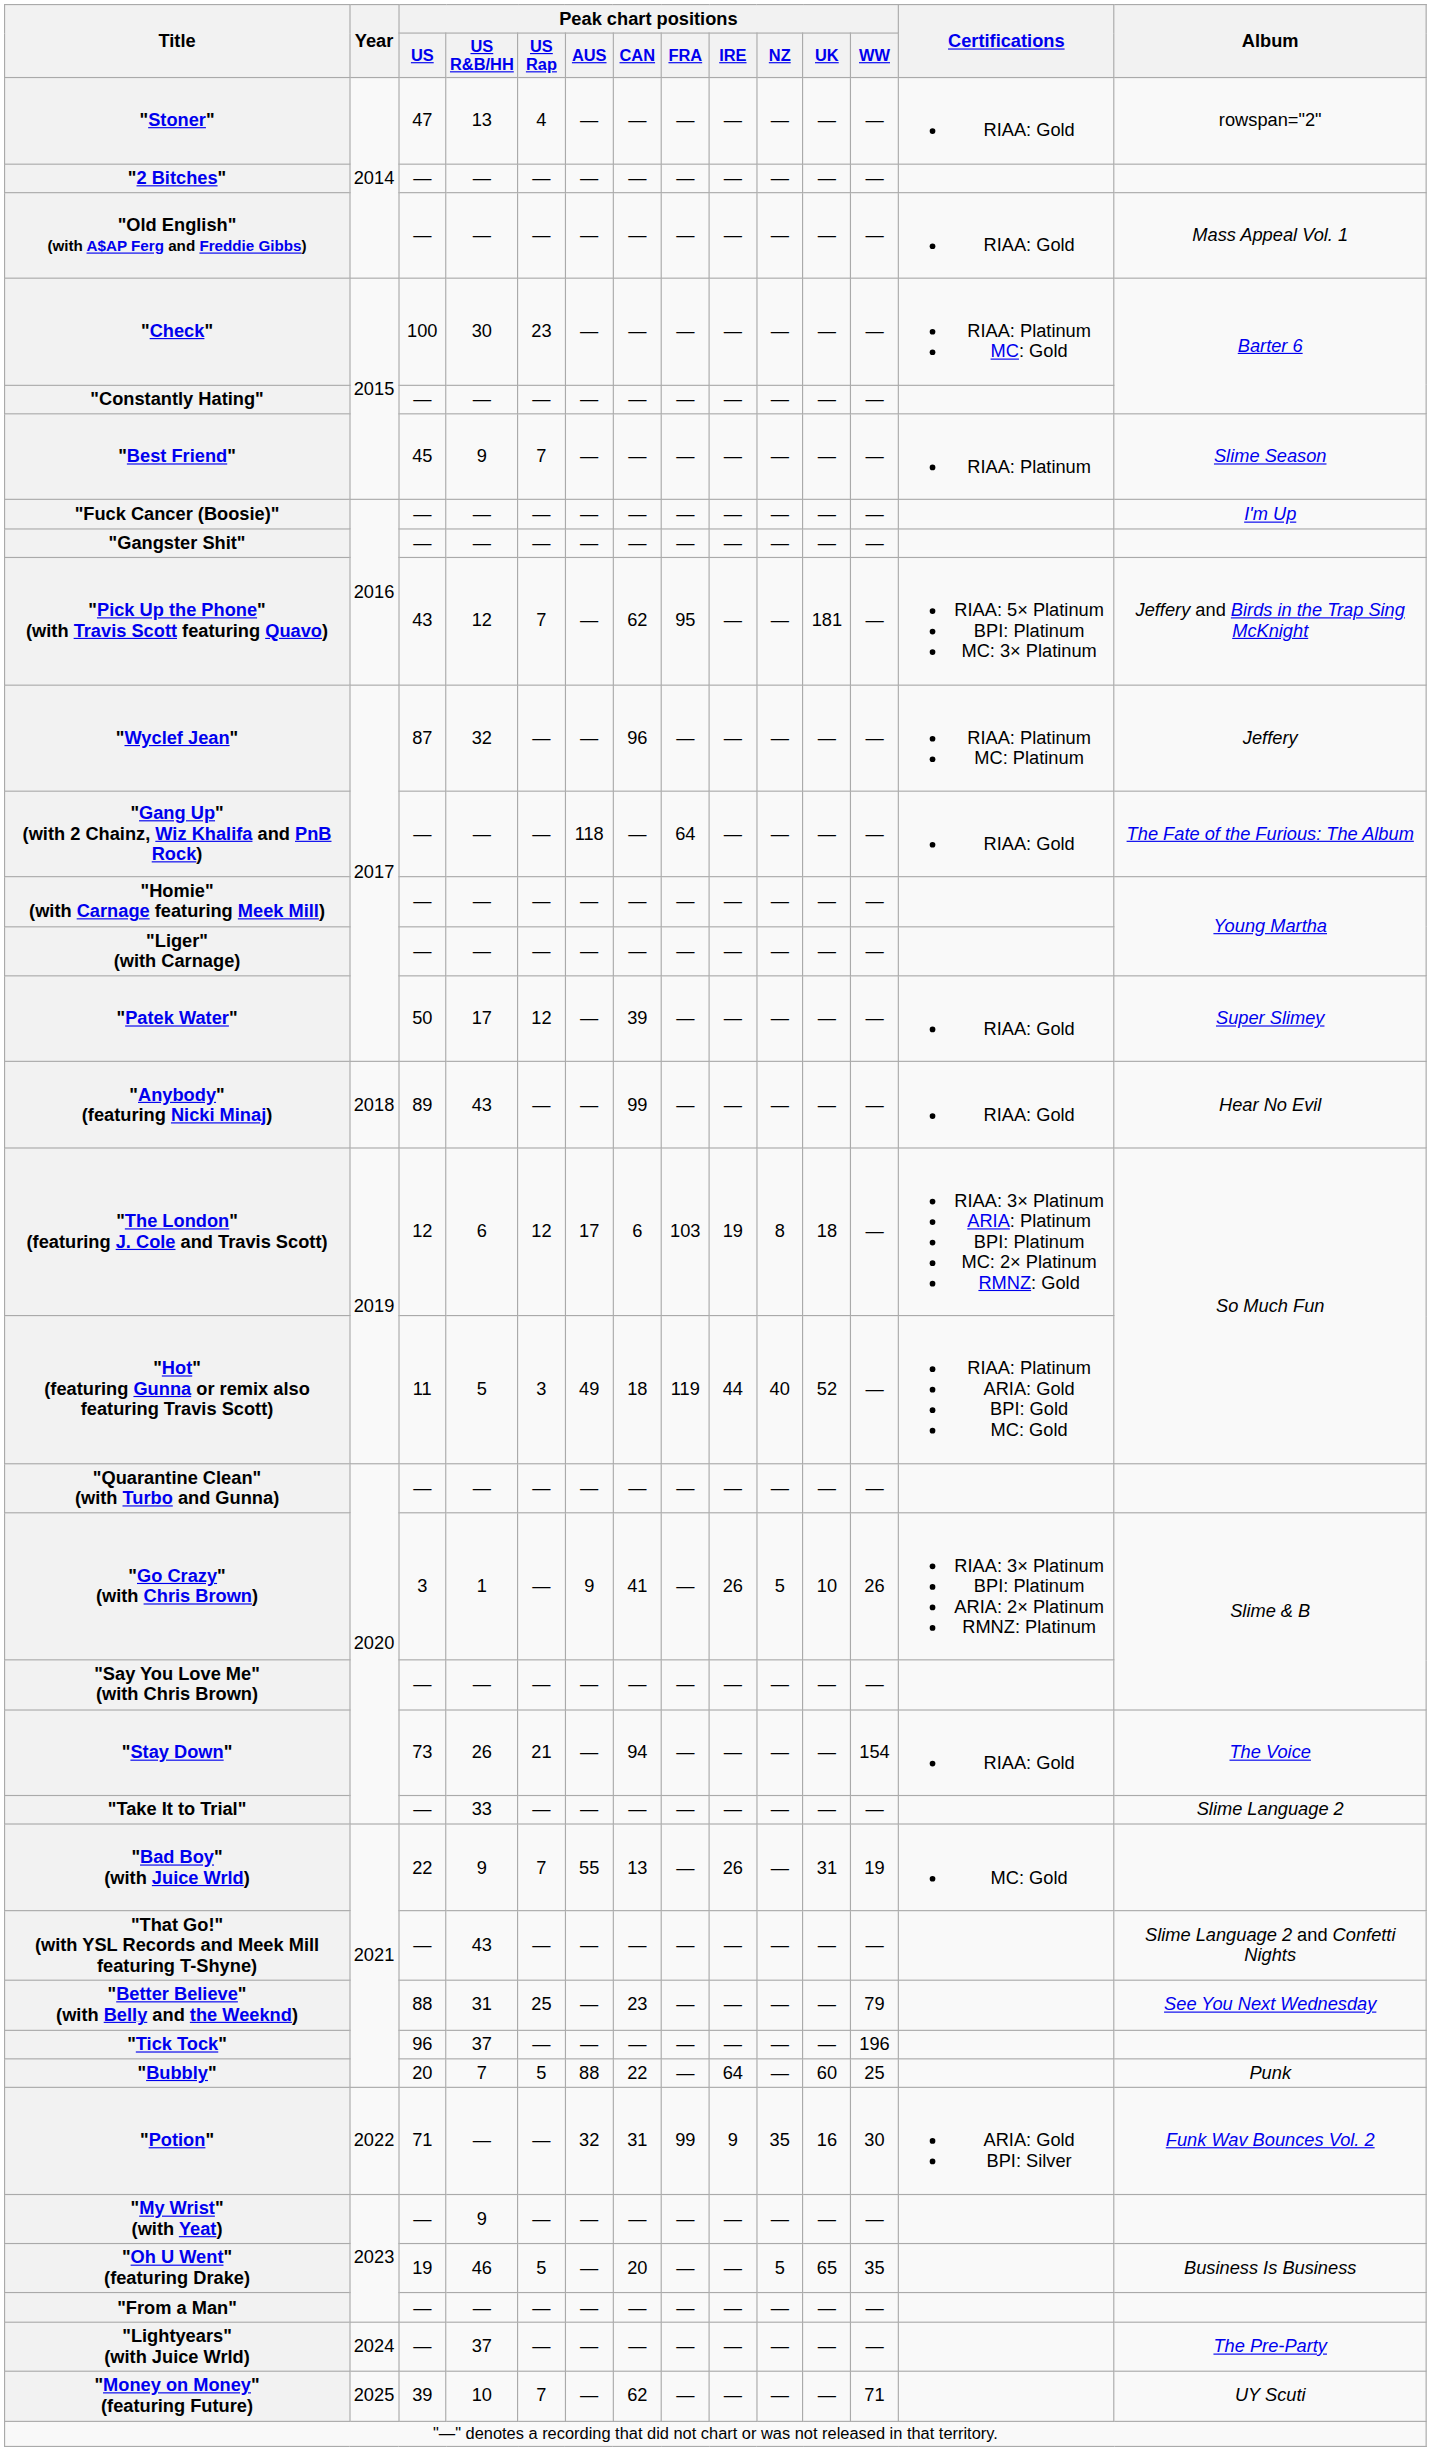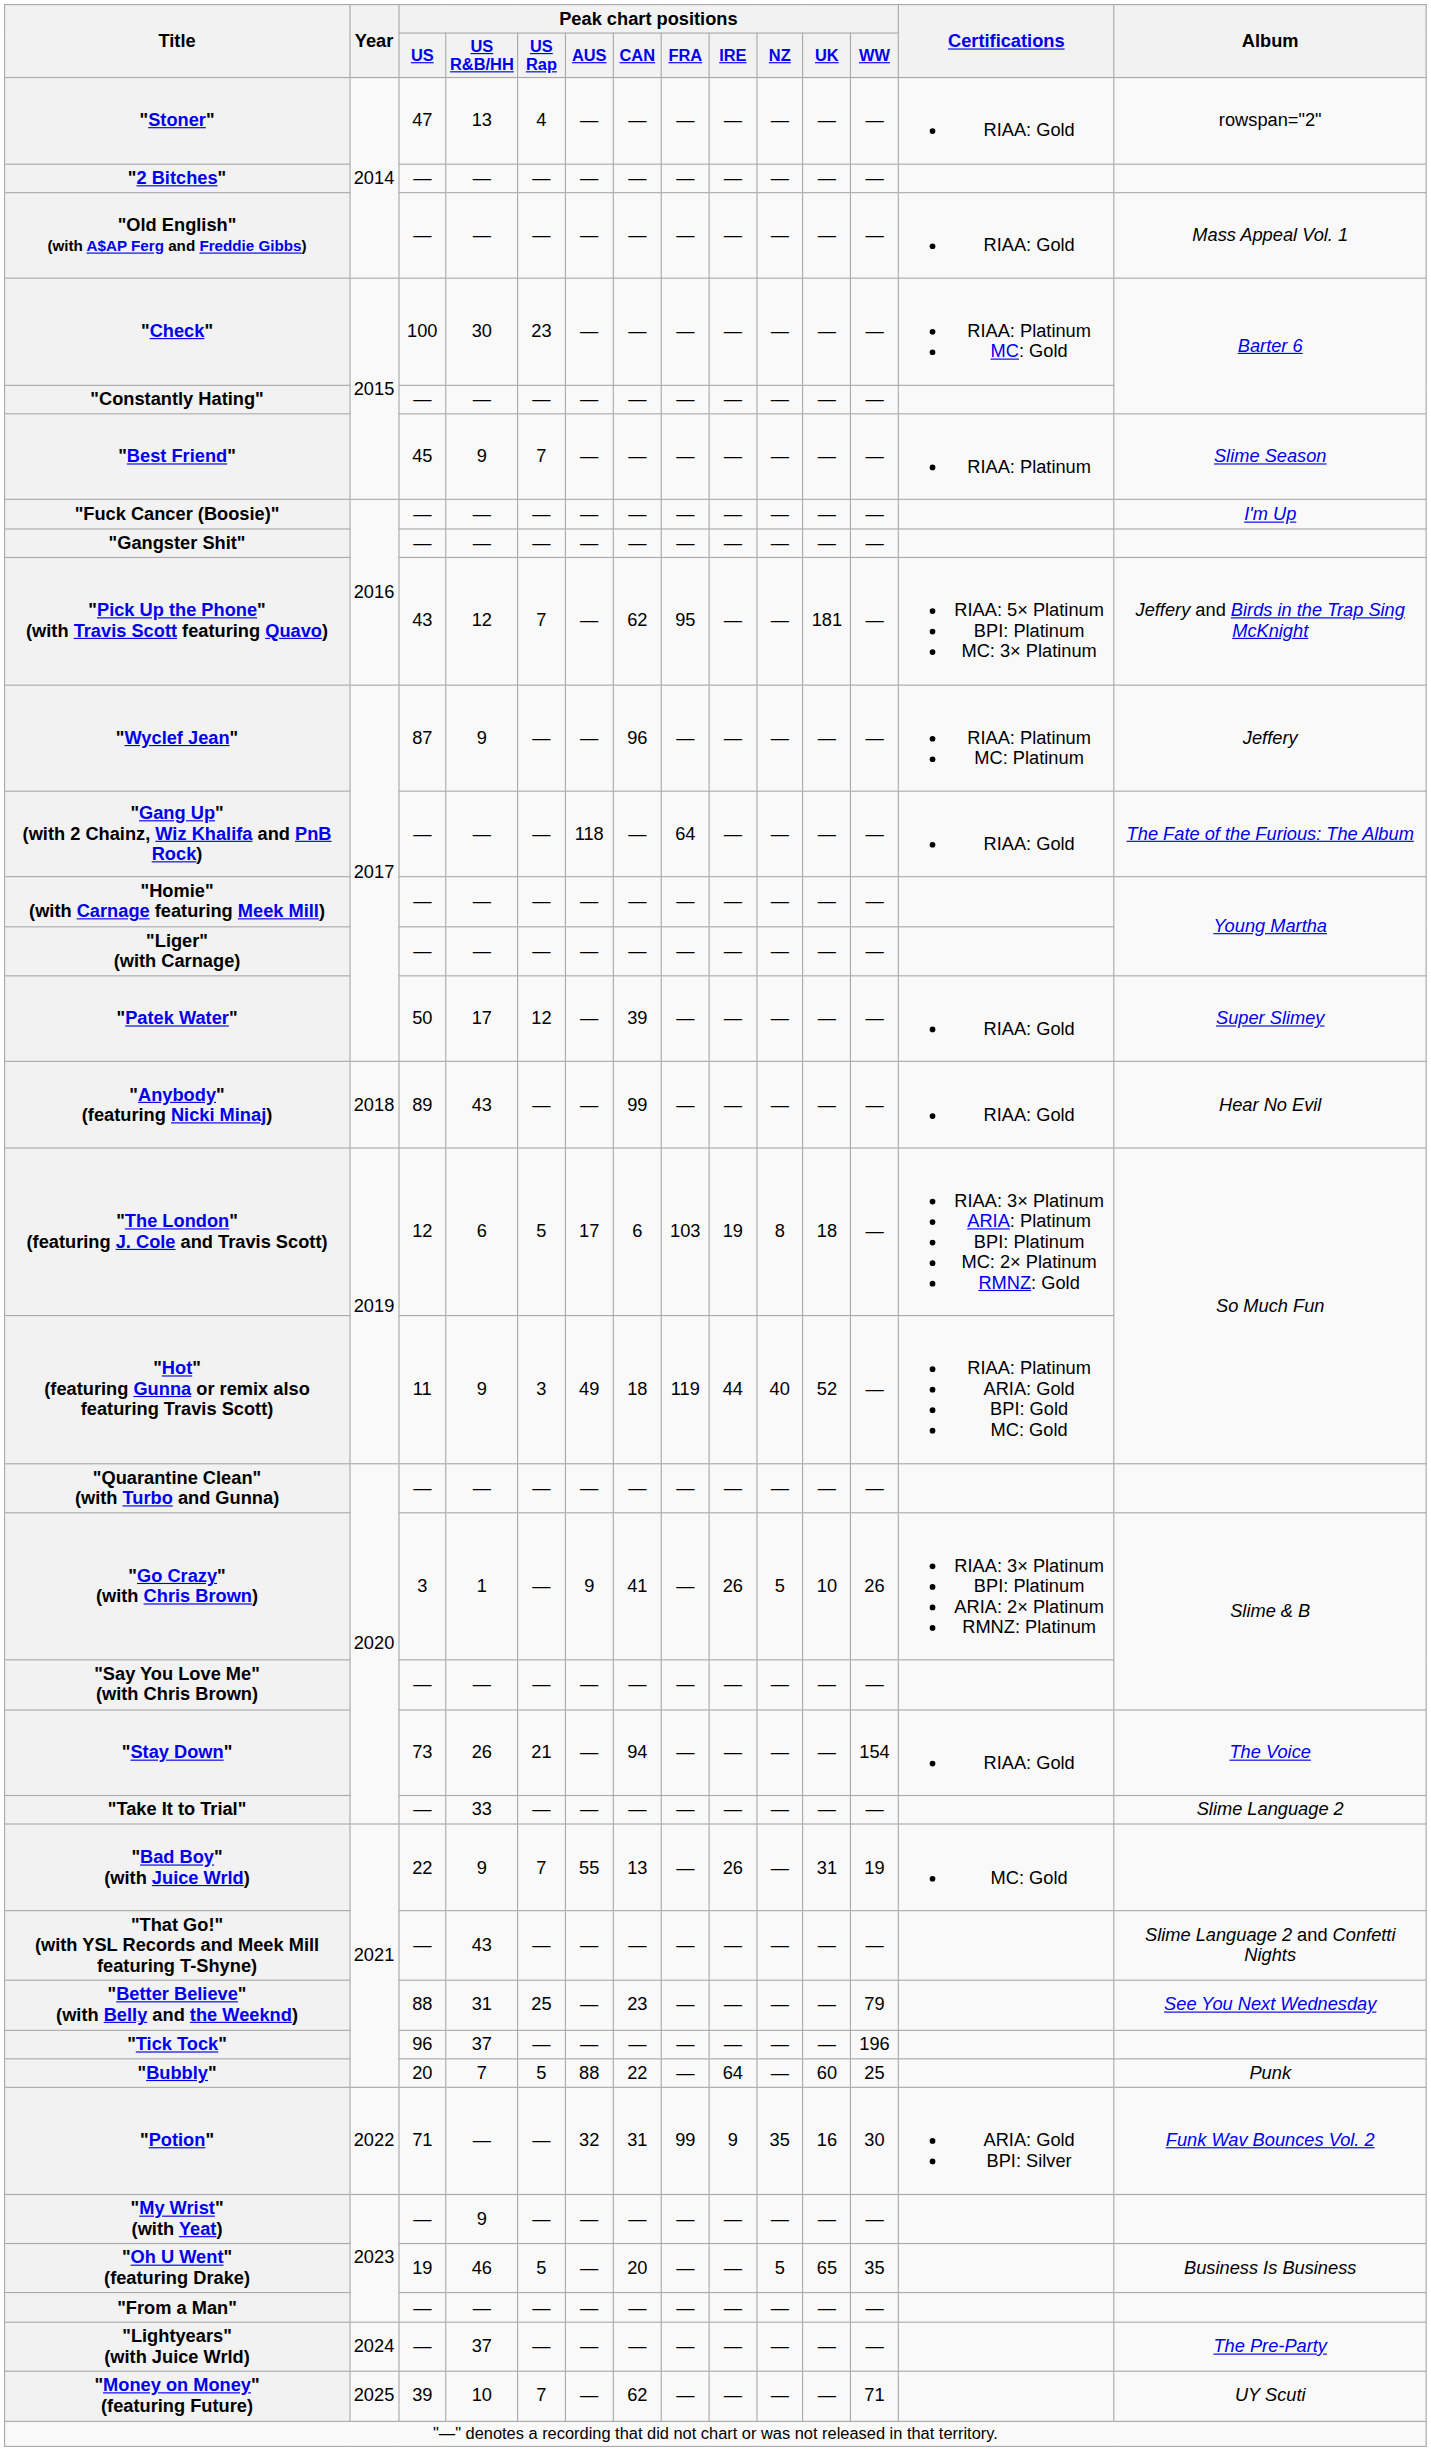(482, 737) 32 -> (482, 737) 9
(541, 1231) 12 -> (541, 1231) 5
(482, 1389) 5 -> (482, 1389) 9
